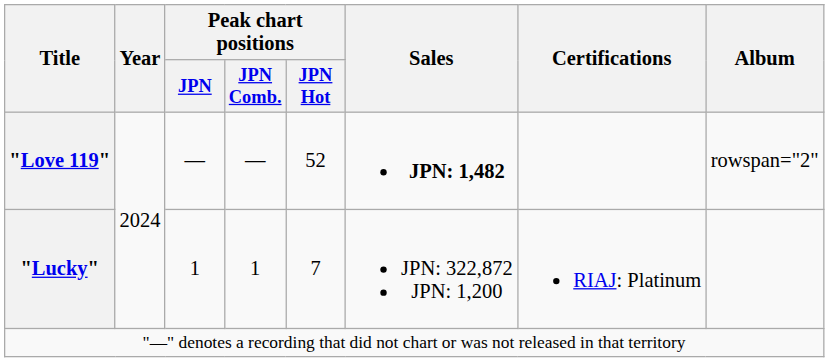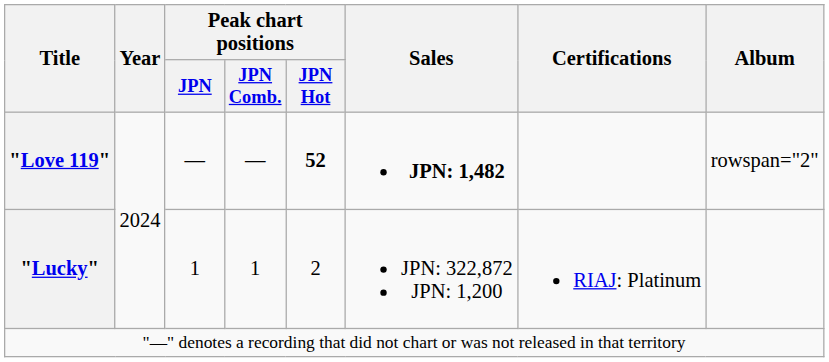(316, 160) normal -> (316, 160) bold
(316, 268) 7 -> (316, 268) 2
